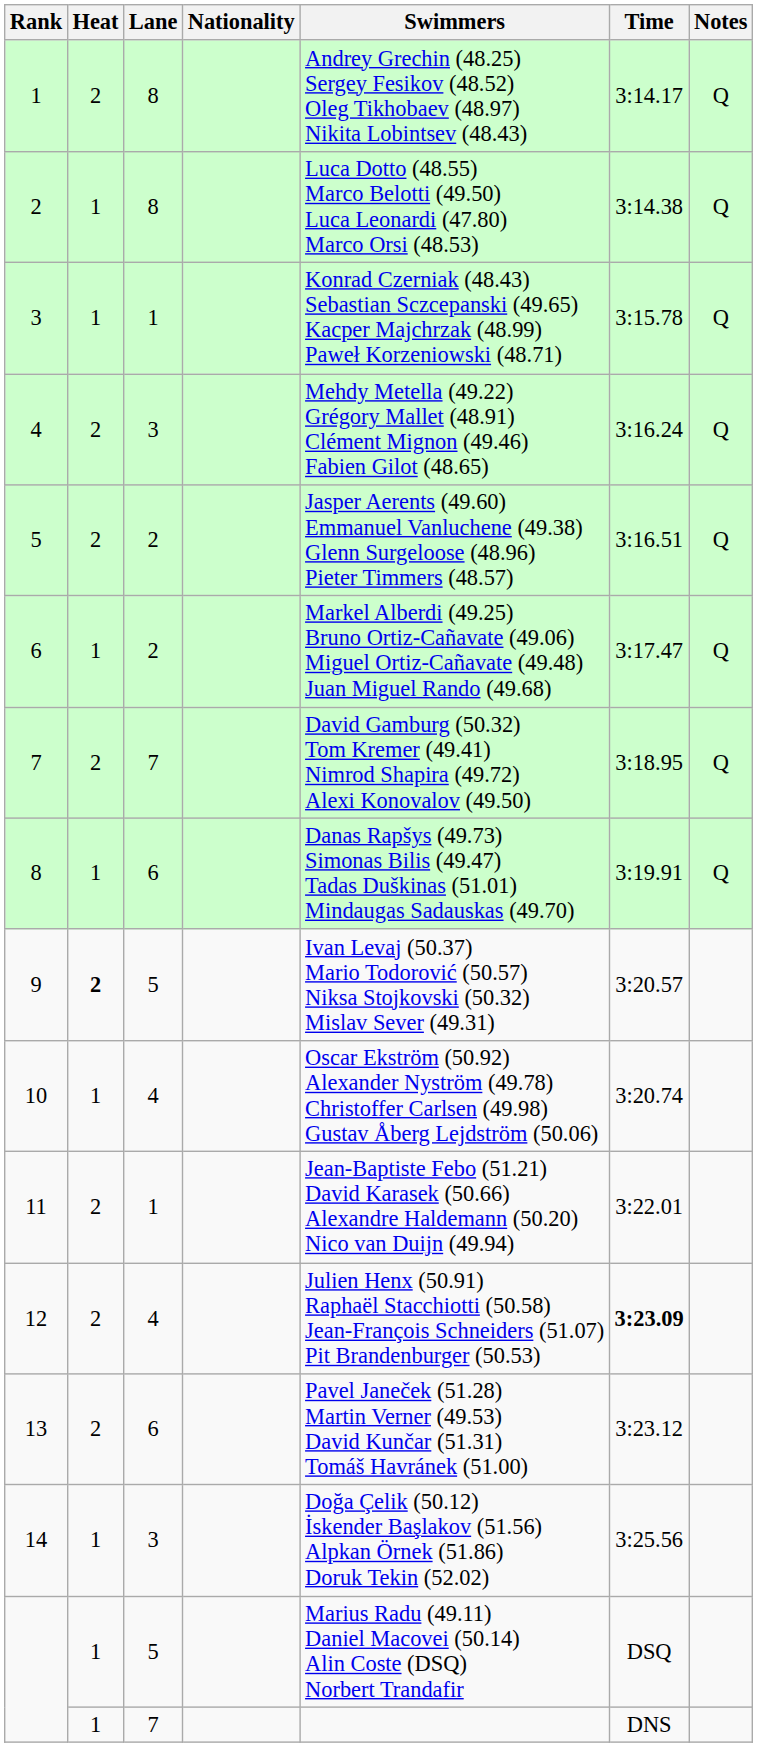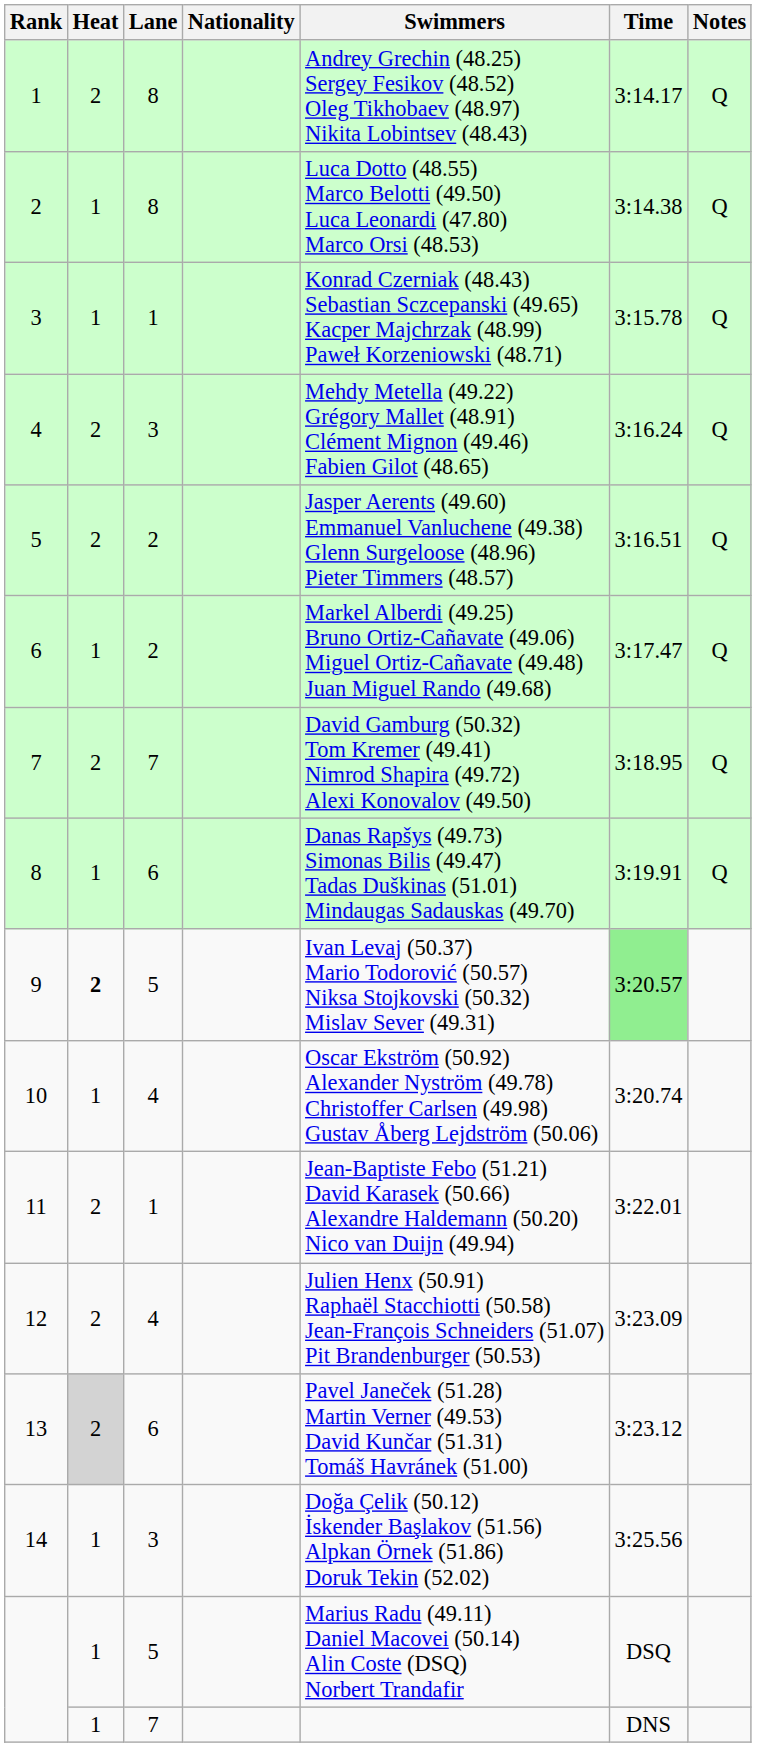(649, 984) no background -> (649, 984) lightgreen background
(649, 1317) bold -> (649, 1317) normal
(96, 1429) no background -> (96, 1429) lightgrey background
